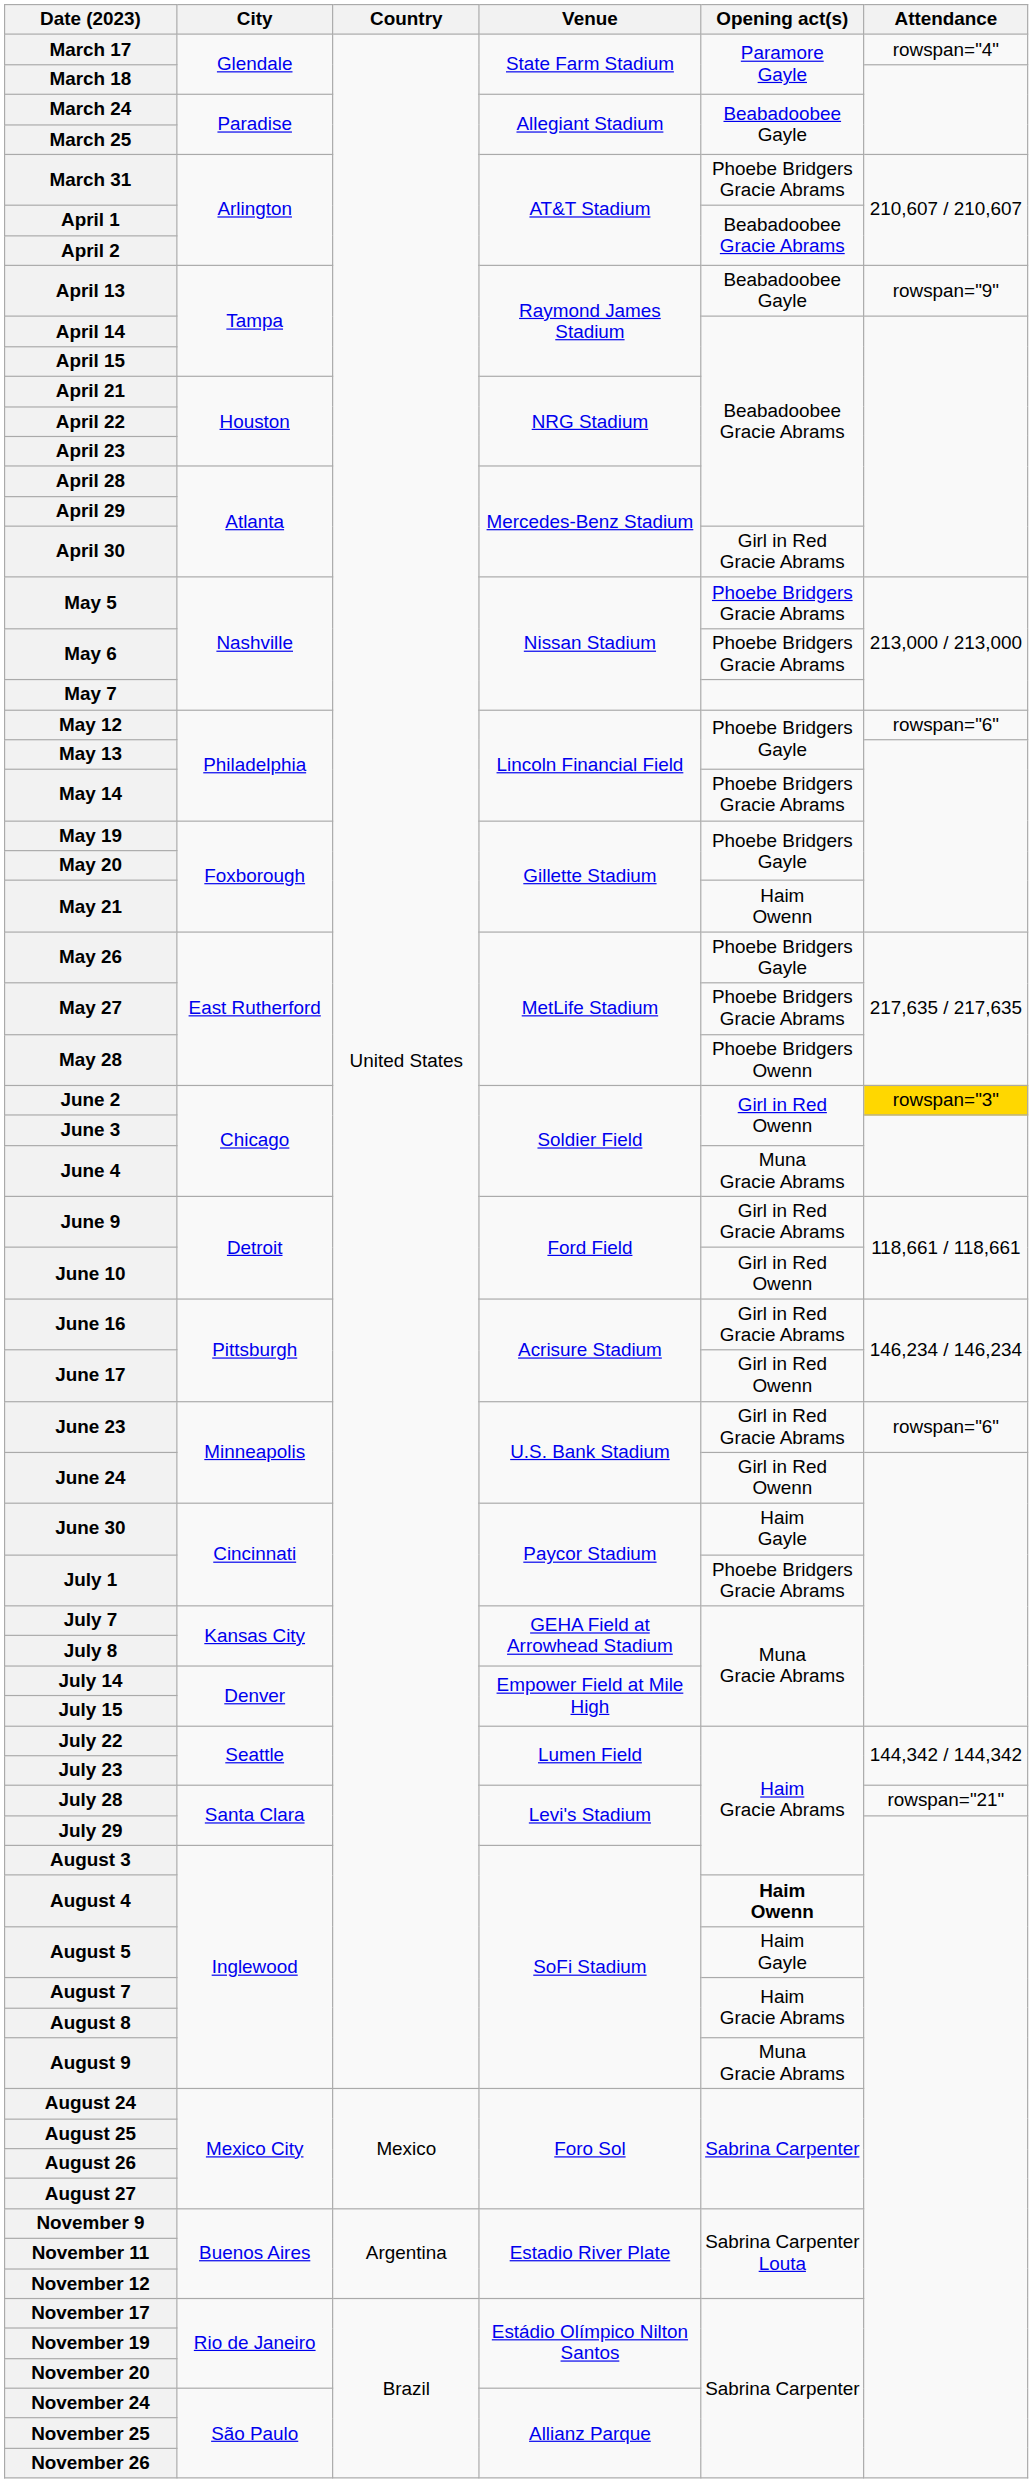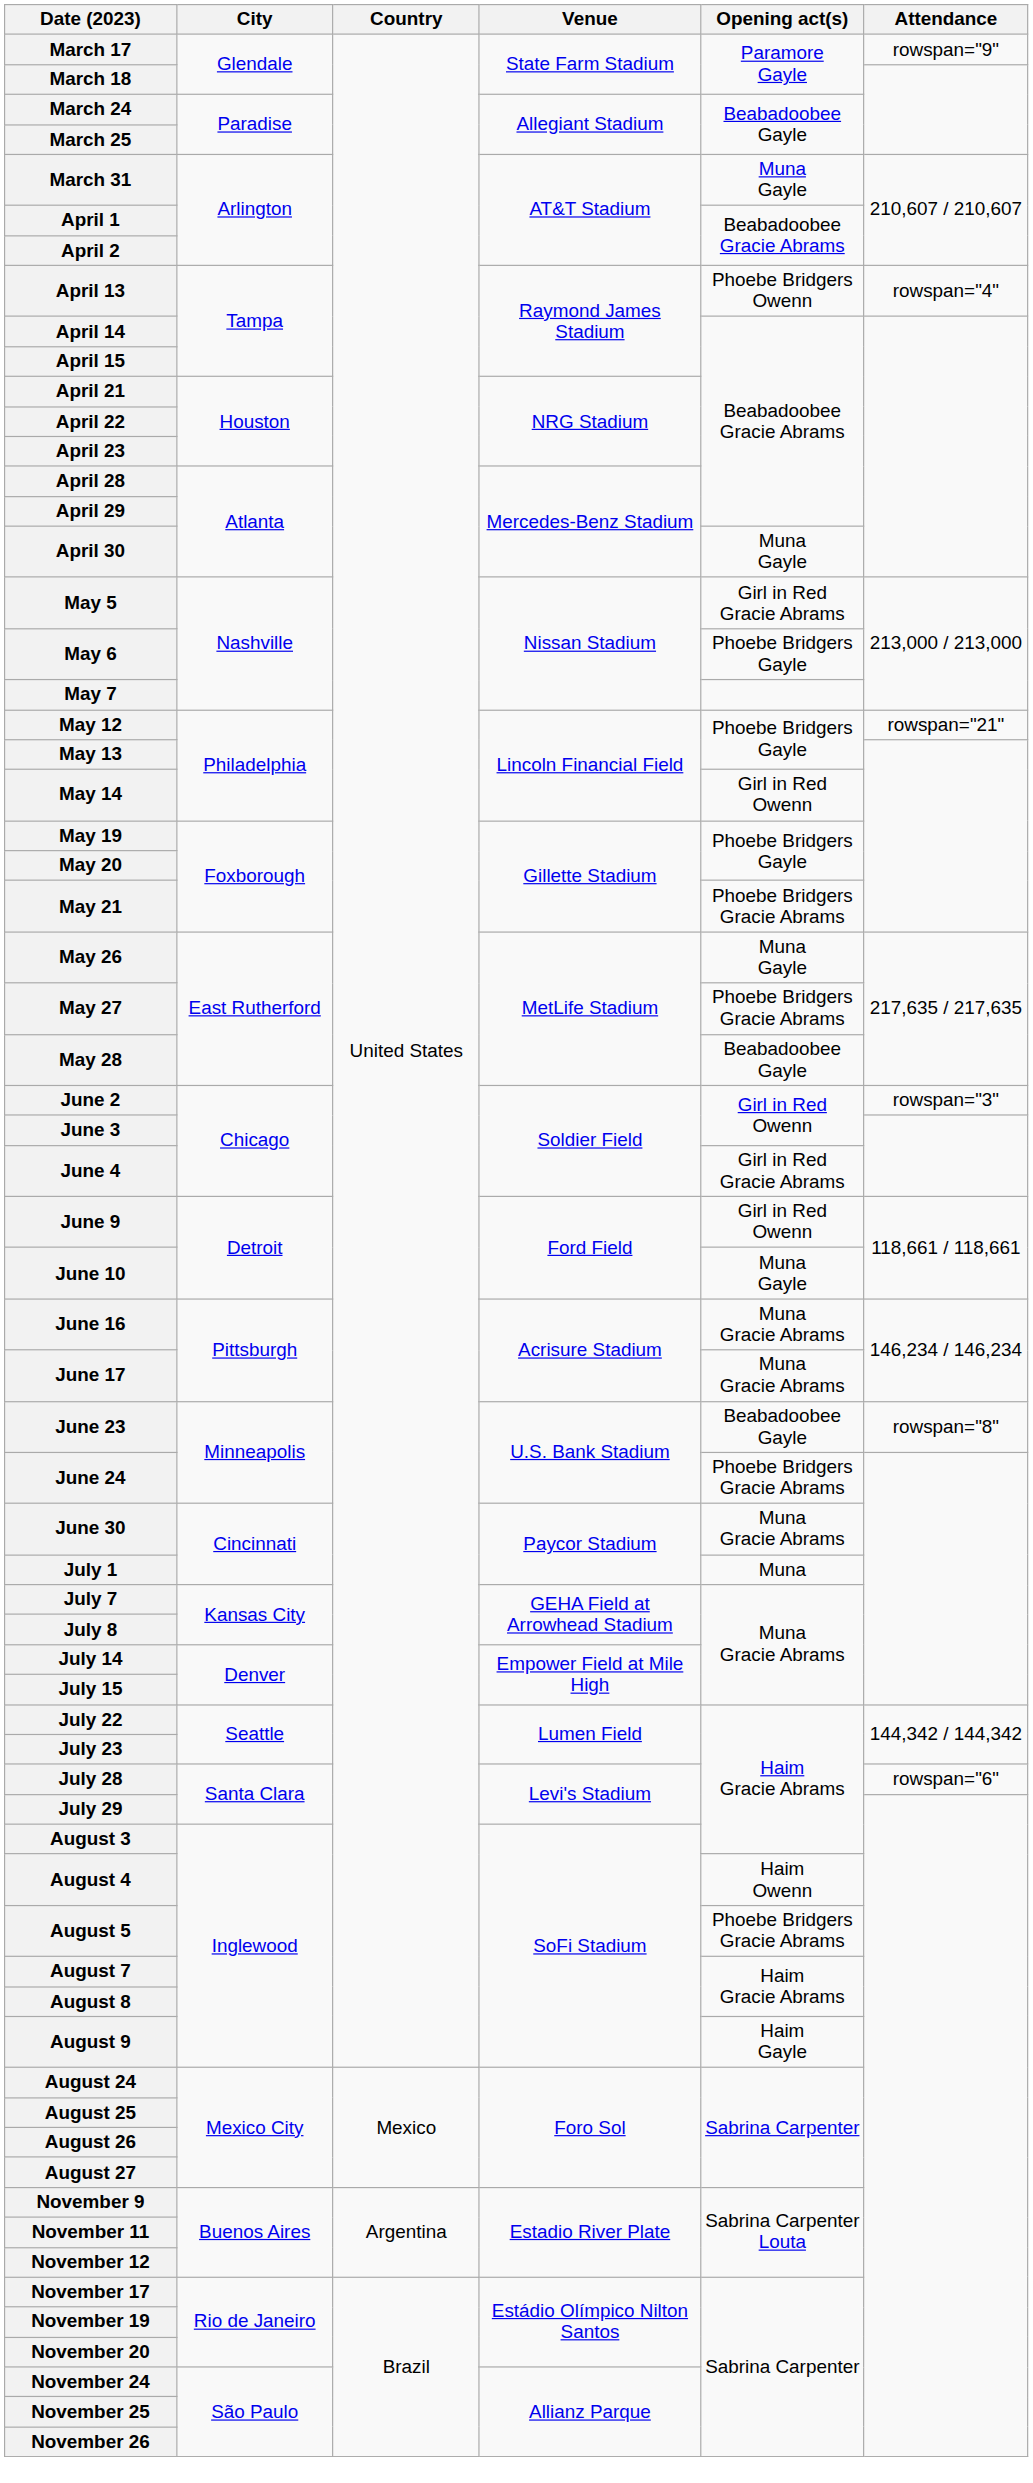(946, 49) rowspan="4" -> (946, 49) rowspan="9"
(782, 179) Phoebe Bridgers Gracie Abrams -> (782, 179) Muna Gayle
(782, 290) Beabadoobee Gayle -> (782, 290) Phoebe Bridgers Owenn
(946, 290) rowspan="9" -> (946, 290) rowspan="4"
(782, 551) Girl in Red Gracie Abrams -> (782, 551) Muna Gayle
(782, 602) Phoebe Bridgers Gracie Abrams -> (782, 602) Girl in Red Gracie Abrams
(782, 654) Phoebe Bridgers Gracie Abrams -> (782, 654) Phoebe Bridgers Gayle
(946, 724) rowspan="6" -> (946, 724) rowspan="21"
(782, 795) Phoebe Bridgers Gracie Abrams -> (782, 795) Girl in Red Owenn
(782, 906) Haim Owenn -> (782, 906) Phoebe Bridgers Gracie Abrams
(782, 957) Phoebe Bridgers Gayle -> (782, 957) Muna Gayle
(782, 1059) Phoebe Bridgers Owenn -> (782, 1059) Beabadoobee Gayle
(946, 1100) gold background -> (946, 1100) no background
(782, 1170) Muna Gracie Abrams -> (782, 1170) Girl in Red Gracie Abrams
(782, 1221) Girl in Red Gracie Abrams -> (782, 1221) Girl in Red Owenn
(782, 1273) Girl in Red Owenn -> (782, 1273) Muna Gayle
(782, 1324) Girl in Red Gracie Abrams -> (782, 1324) Muna Gracie Abrams
(782, 1375) Girl in Red Owenn -> (782, 1375) Muna Gracie Abrams
(782, 1426) Girl in Red Gracie Abrams -> (782, 1426) Beabadoobee Gayle
(946, 1426) rowspan="6" -> (946, 1426) rowspan="8"
(782, 1477) Girl in Red Owenn -> (782, 1477) Phoebe Bridgers Gracie Abrams
(782, 1528) Haim Gayle -> (782, 1528) Muna Gracie Abrams
(782, 1580) Phoebe Bridgers Gracie Abrams -> (782, 1569) Muna
(946, 1800) rowspan="21" -> (946, 1779) rowspan="6"
(782, 1900) bold -> (782, 1879) normal
(782, 1952) Haim Gayle -> (782, 1930) Phoebe Bridgers Gracie Abrams
(782, 2063) Muna Gracie Abrams -> (782, 2041) Haim Gayle
